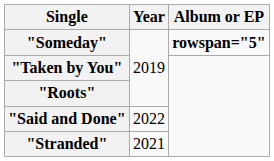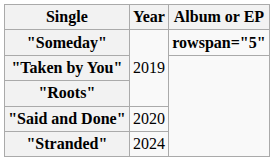(149, 118) 2022 -> (149, 118) 2020
(149, 144) 2021 -> (149, 144) 2024
